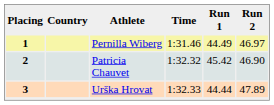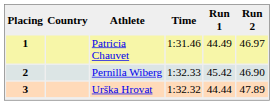(127, 43) Pernilla Wiberg -> (110, 49) Patricia Chauvet
(110, 66) Patricia Chauvet -> (127, 72) Pernilla Wiberg
(184, 60) 1:32.32 -> (184, 72) 1:32.33
(184, 89) 1:32.33 -> (184, 89) 1:32.32
